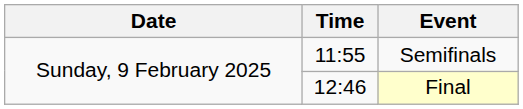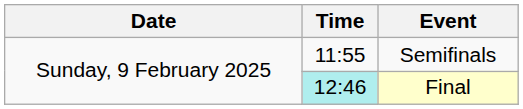(340, 87) no background -> (340, 87) paleturquoise background
